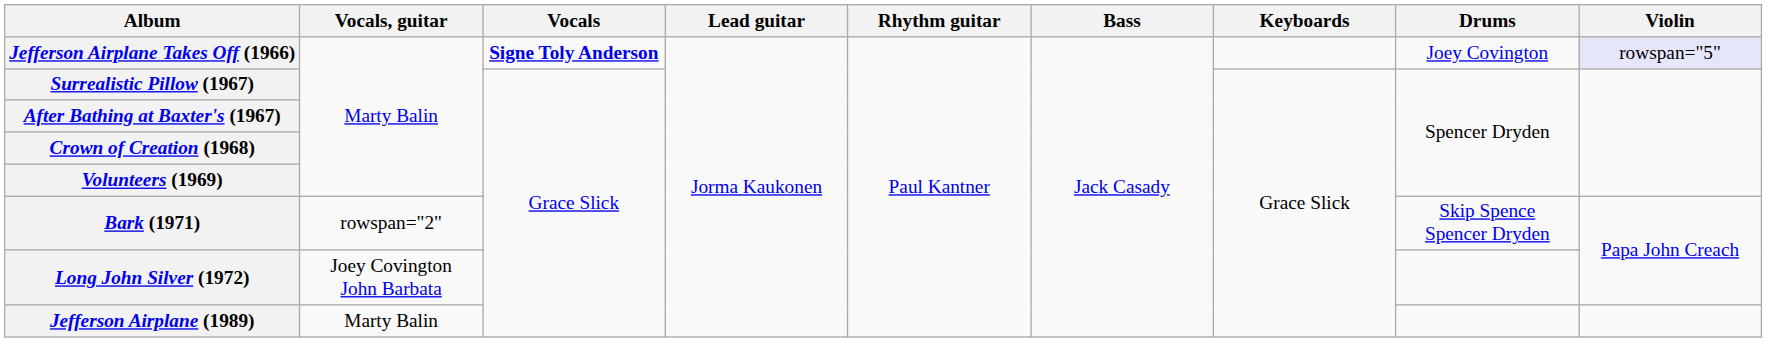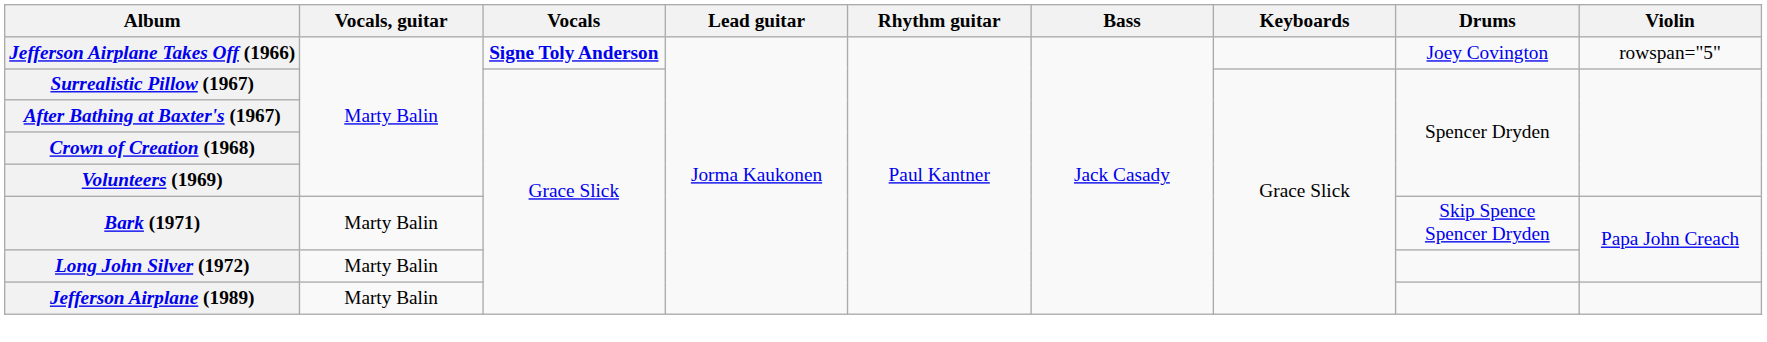(1670, 52) lavender background -> (1670, 52) no background
(391, 223) rowspan="2" -> (391, 223) Marty Balin
(391, 277) Joey Covington John Barbata -> (391, 266) Marty Balin
